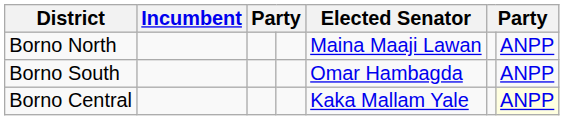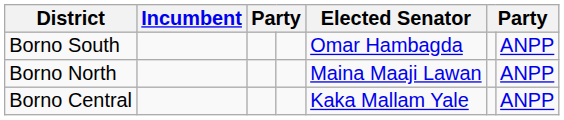rows swapped: (65, 73) <-> (63, 46)
(527, 101) lightyellow background -> (527, 101) no background
